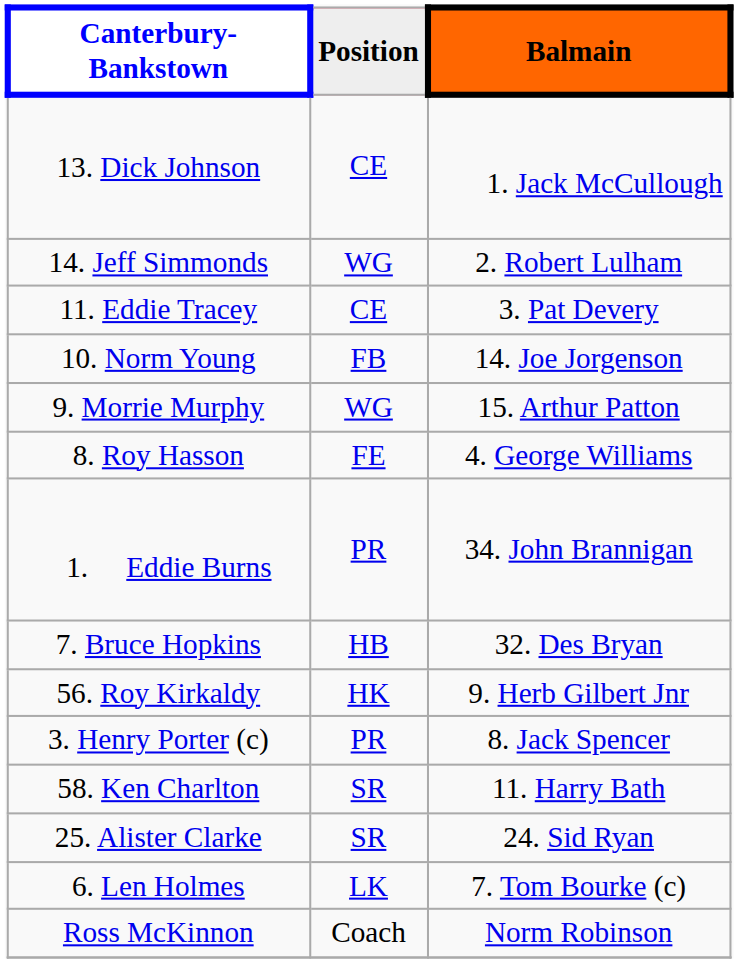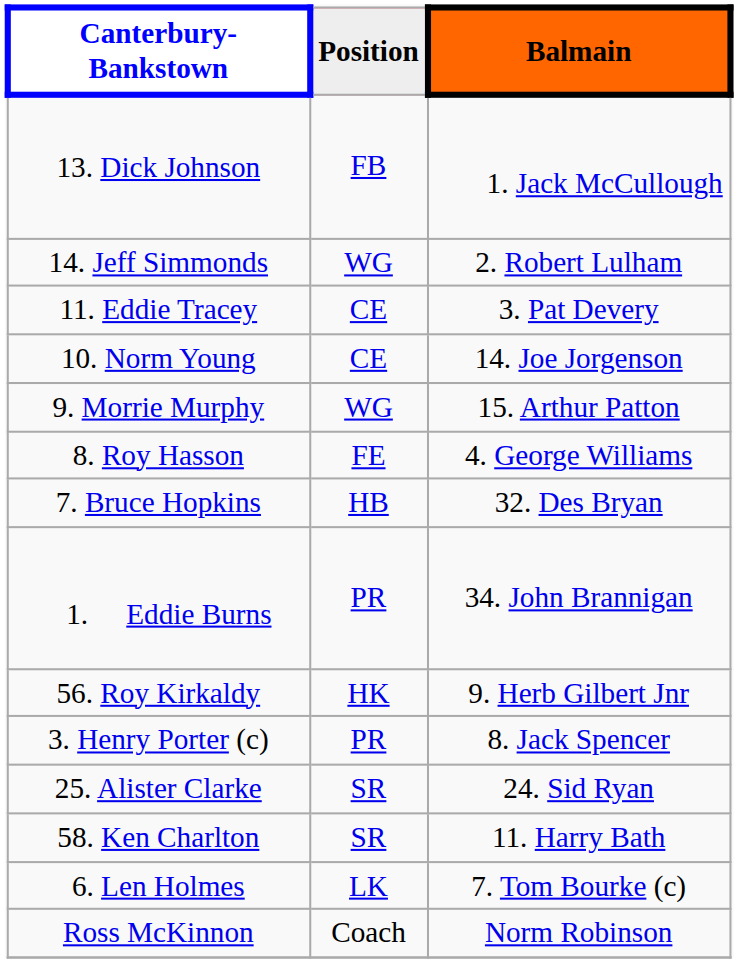(368, 166) CE -> (368, 166) FB
(368, 358) FB -> (368, 358) CE
rows swapped: (158, 644) <-> (158, 567)
rows swapped: (158, 836) <-> (158, 788)
